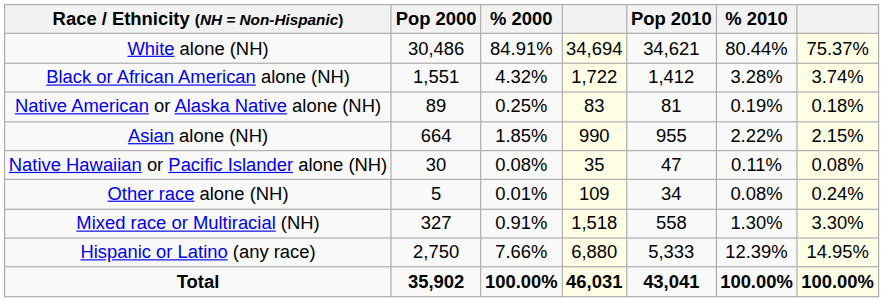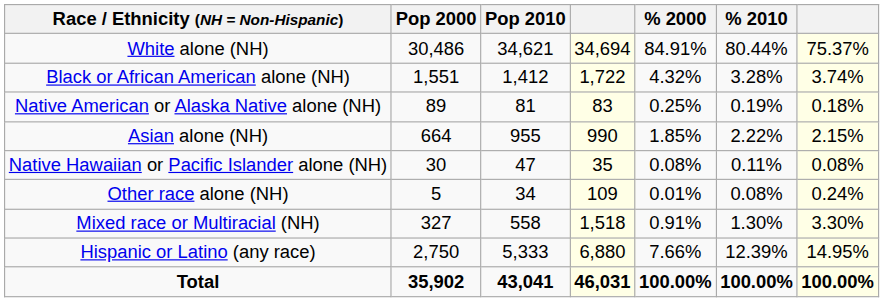columns swapped: (671, 19) <-> (521, 19)
